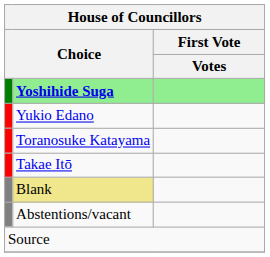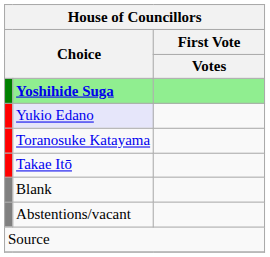(55, 116) no background -> (55, 116) lavender background
(34, 190) khaki background -> (34, 190) no background
